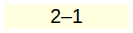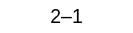(67, 16) lightyellow background -> (67, 16) no background
